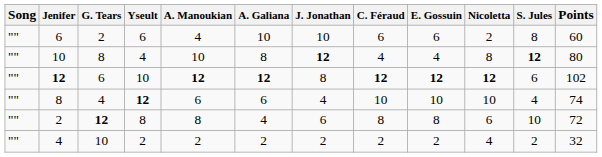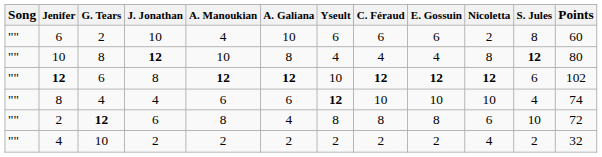columns swapped: (143, 15) <-> (323, 15)
